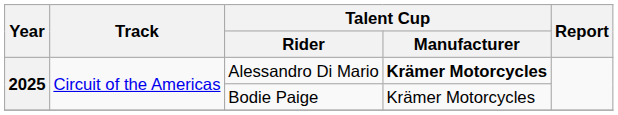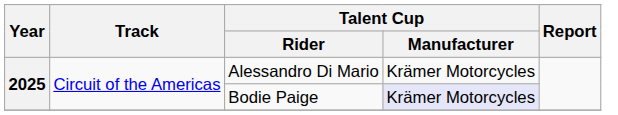(467, 71) bold -> (461, 71) normal
(461, 97) no background -> (461, 97) lavender background
